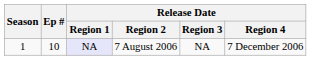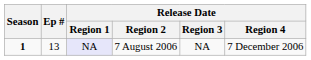(23, 47) normal -> (23, 47) bold
(54, 47) 10 -> (54, 47) 13
